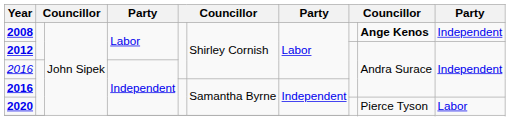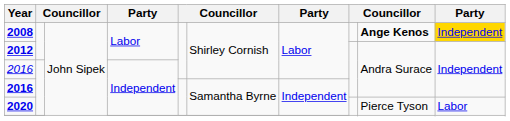(470, 32) no background -> (470, 32) gold background
